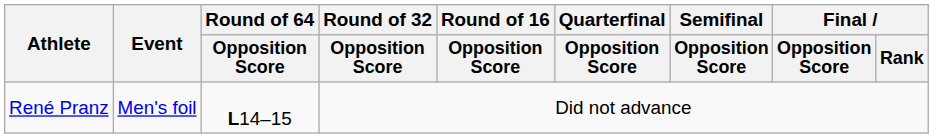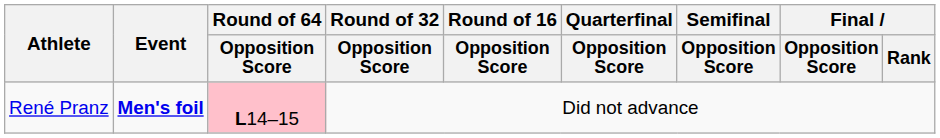(157, 108) normal -> (161, 108) bold
(260, 118) no background -> (267, 118) pink background
